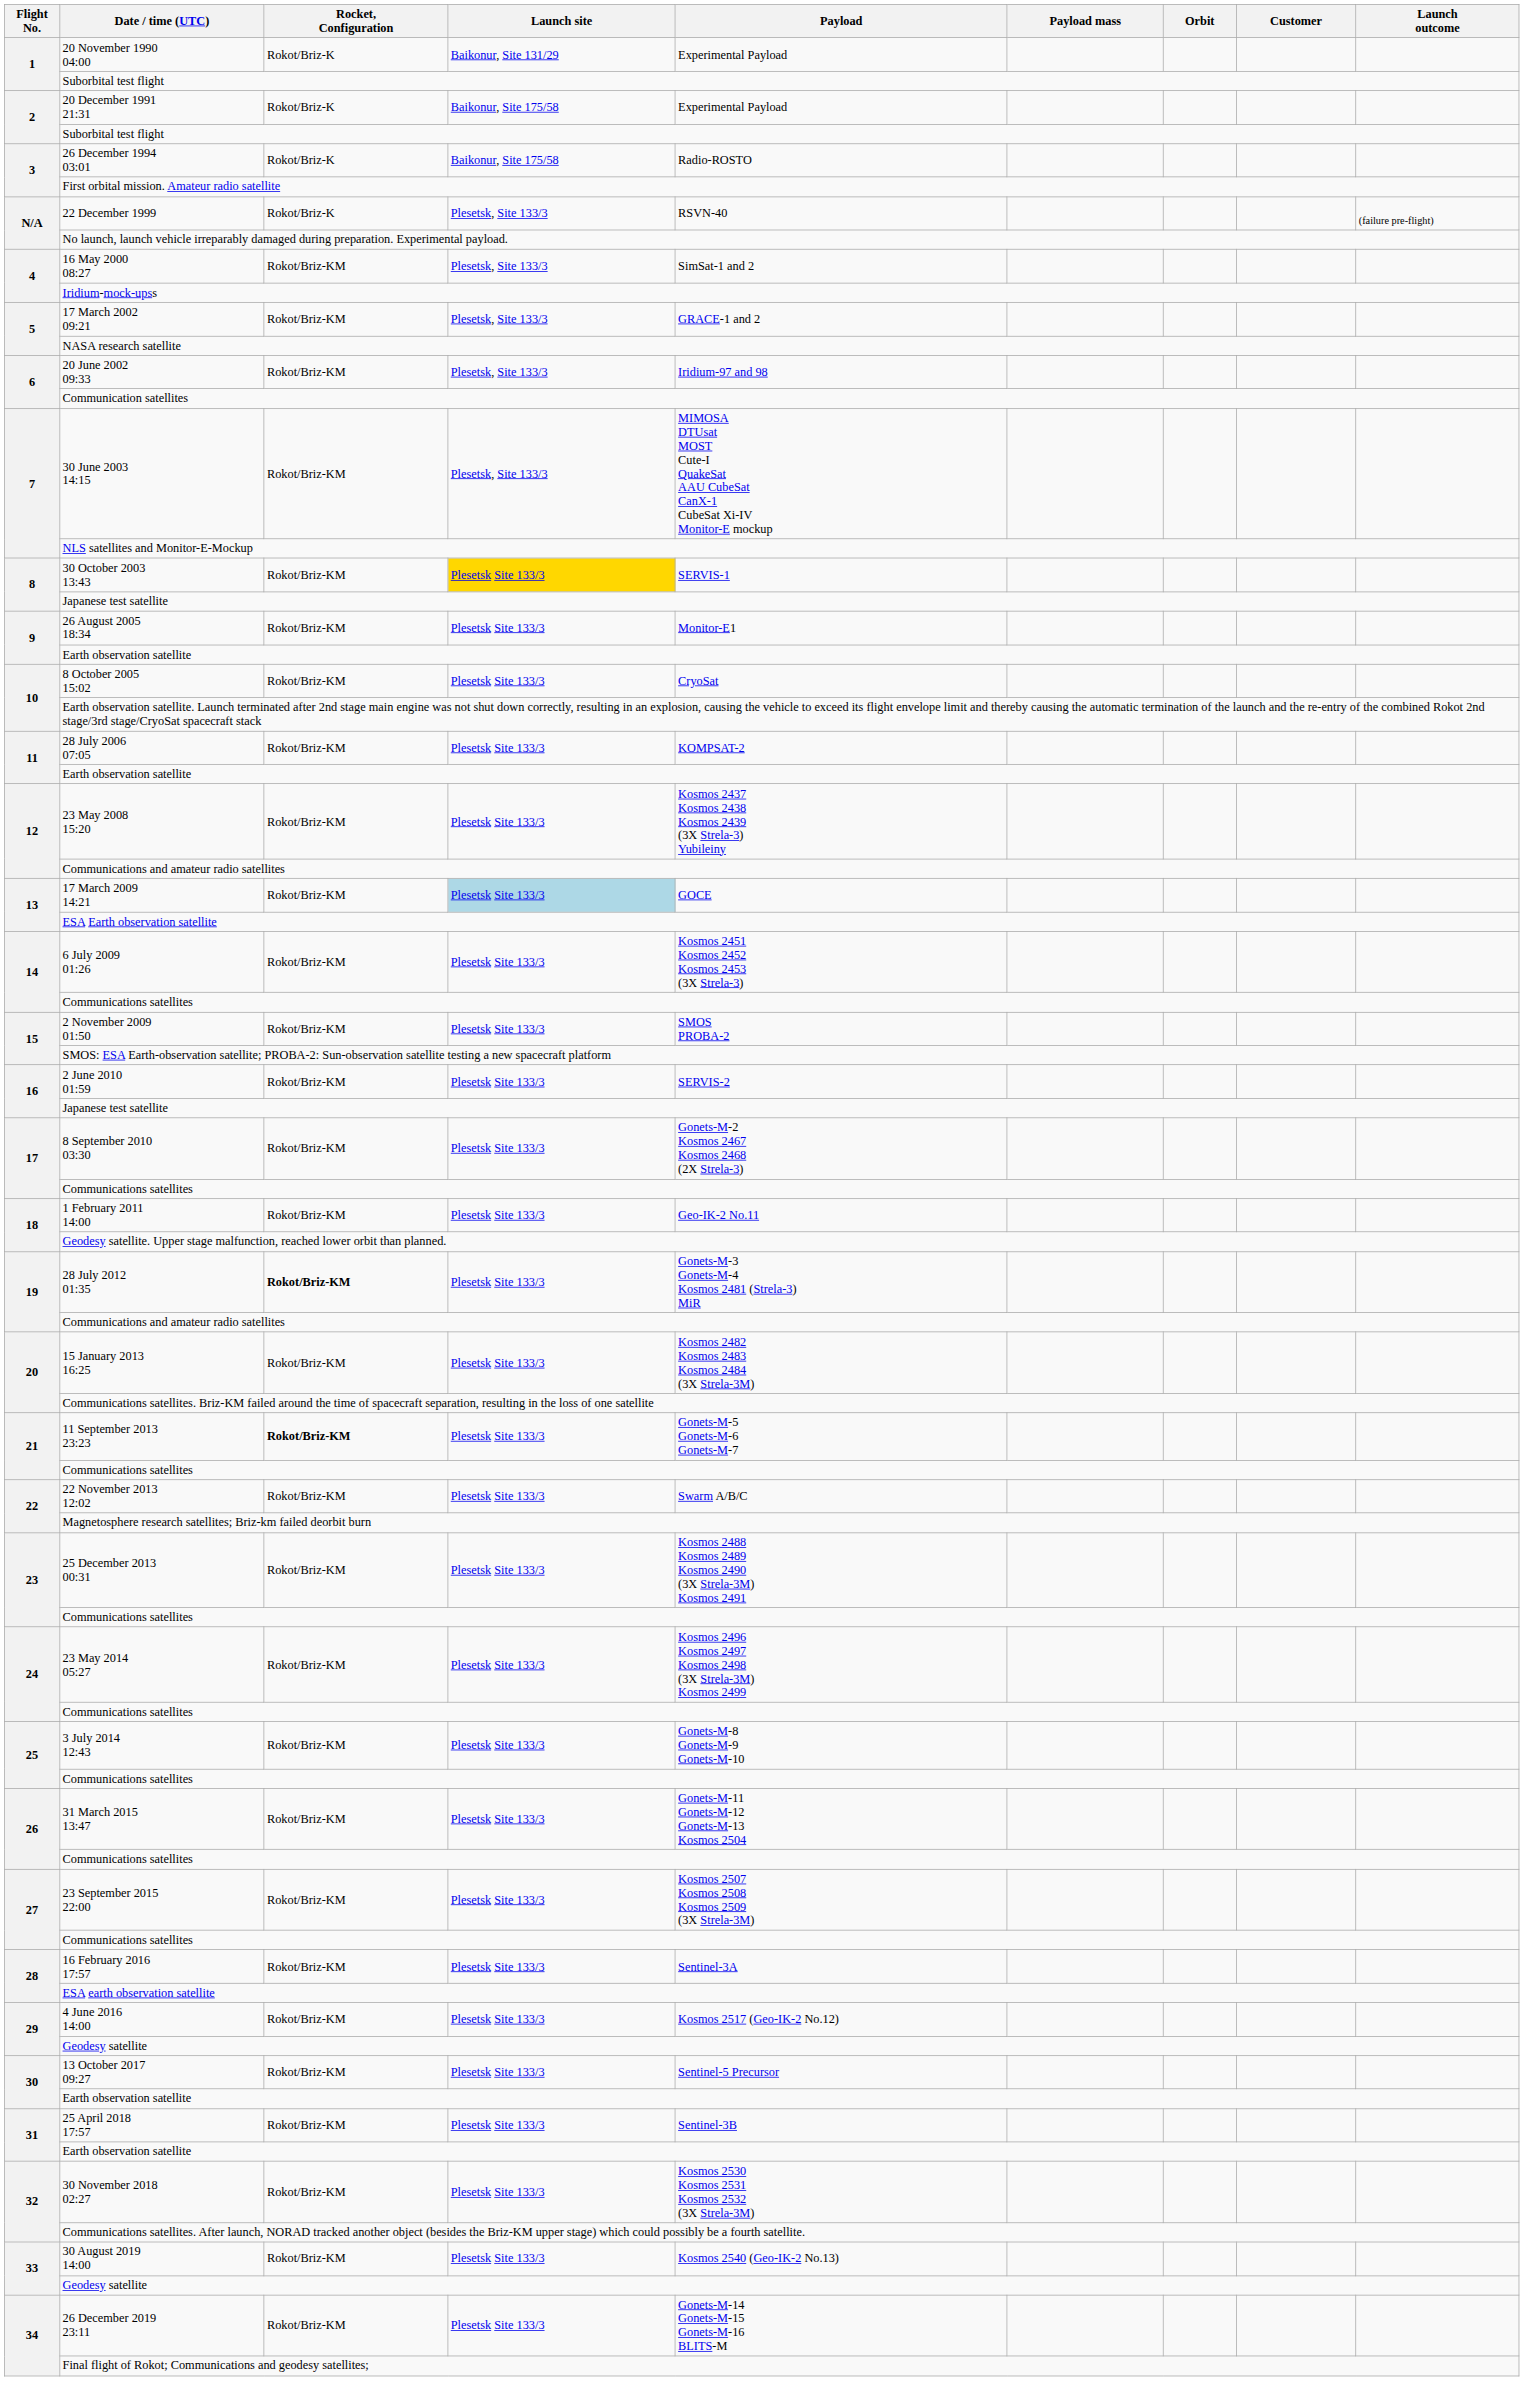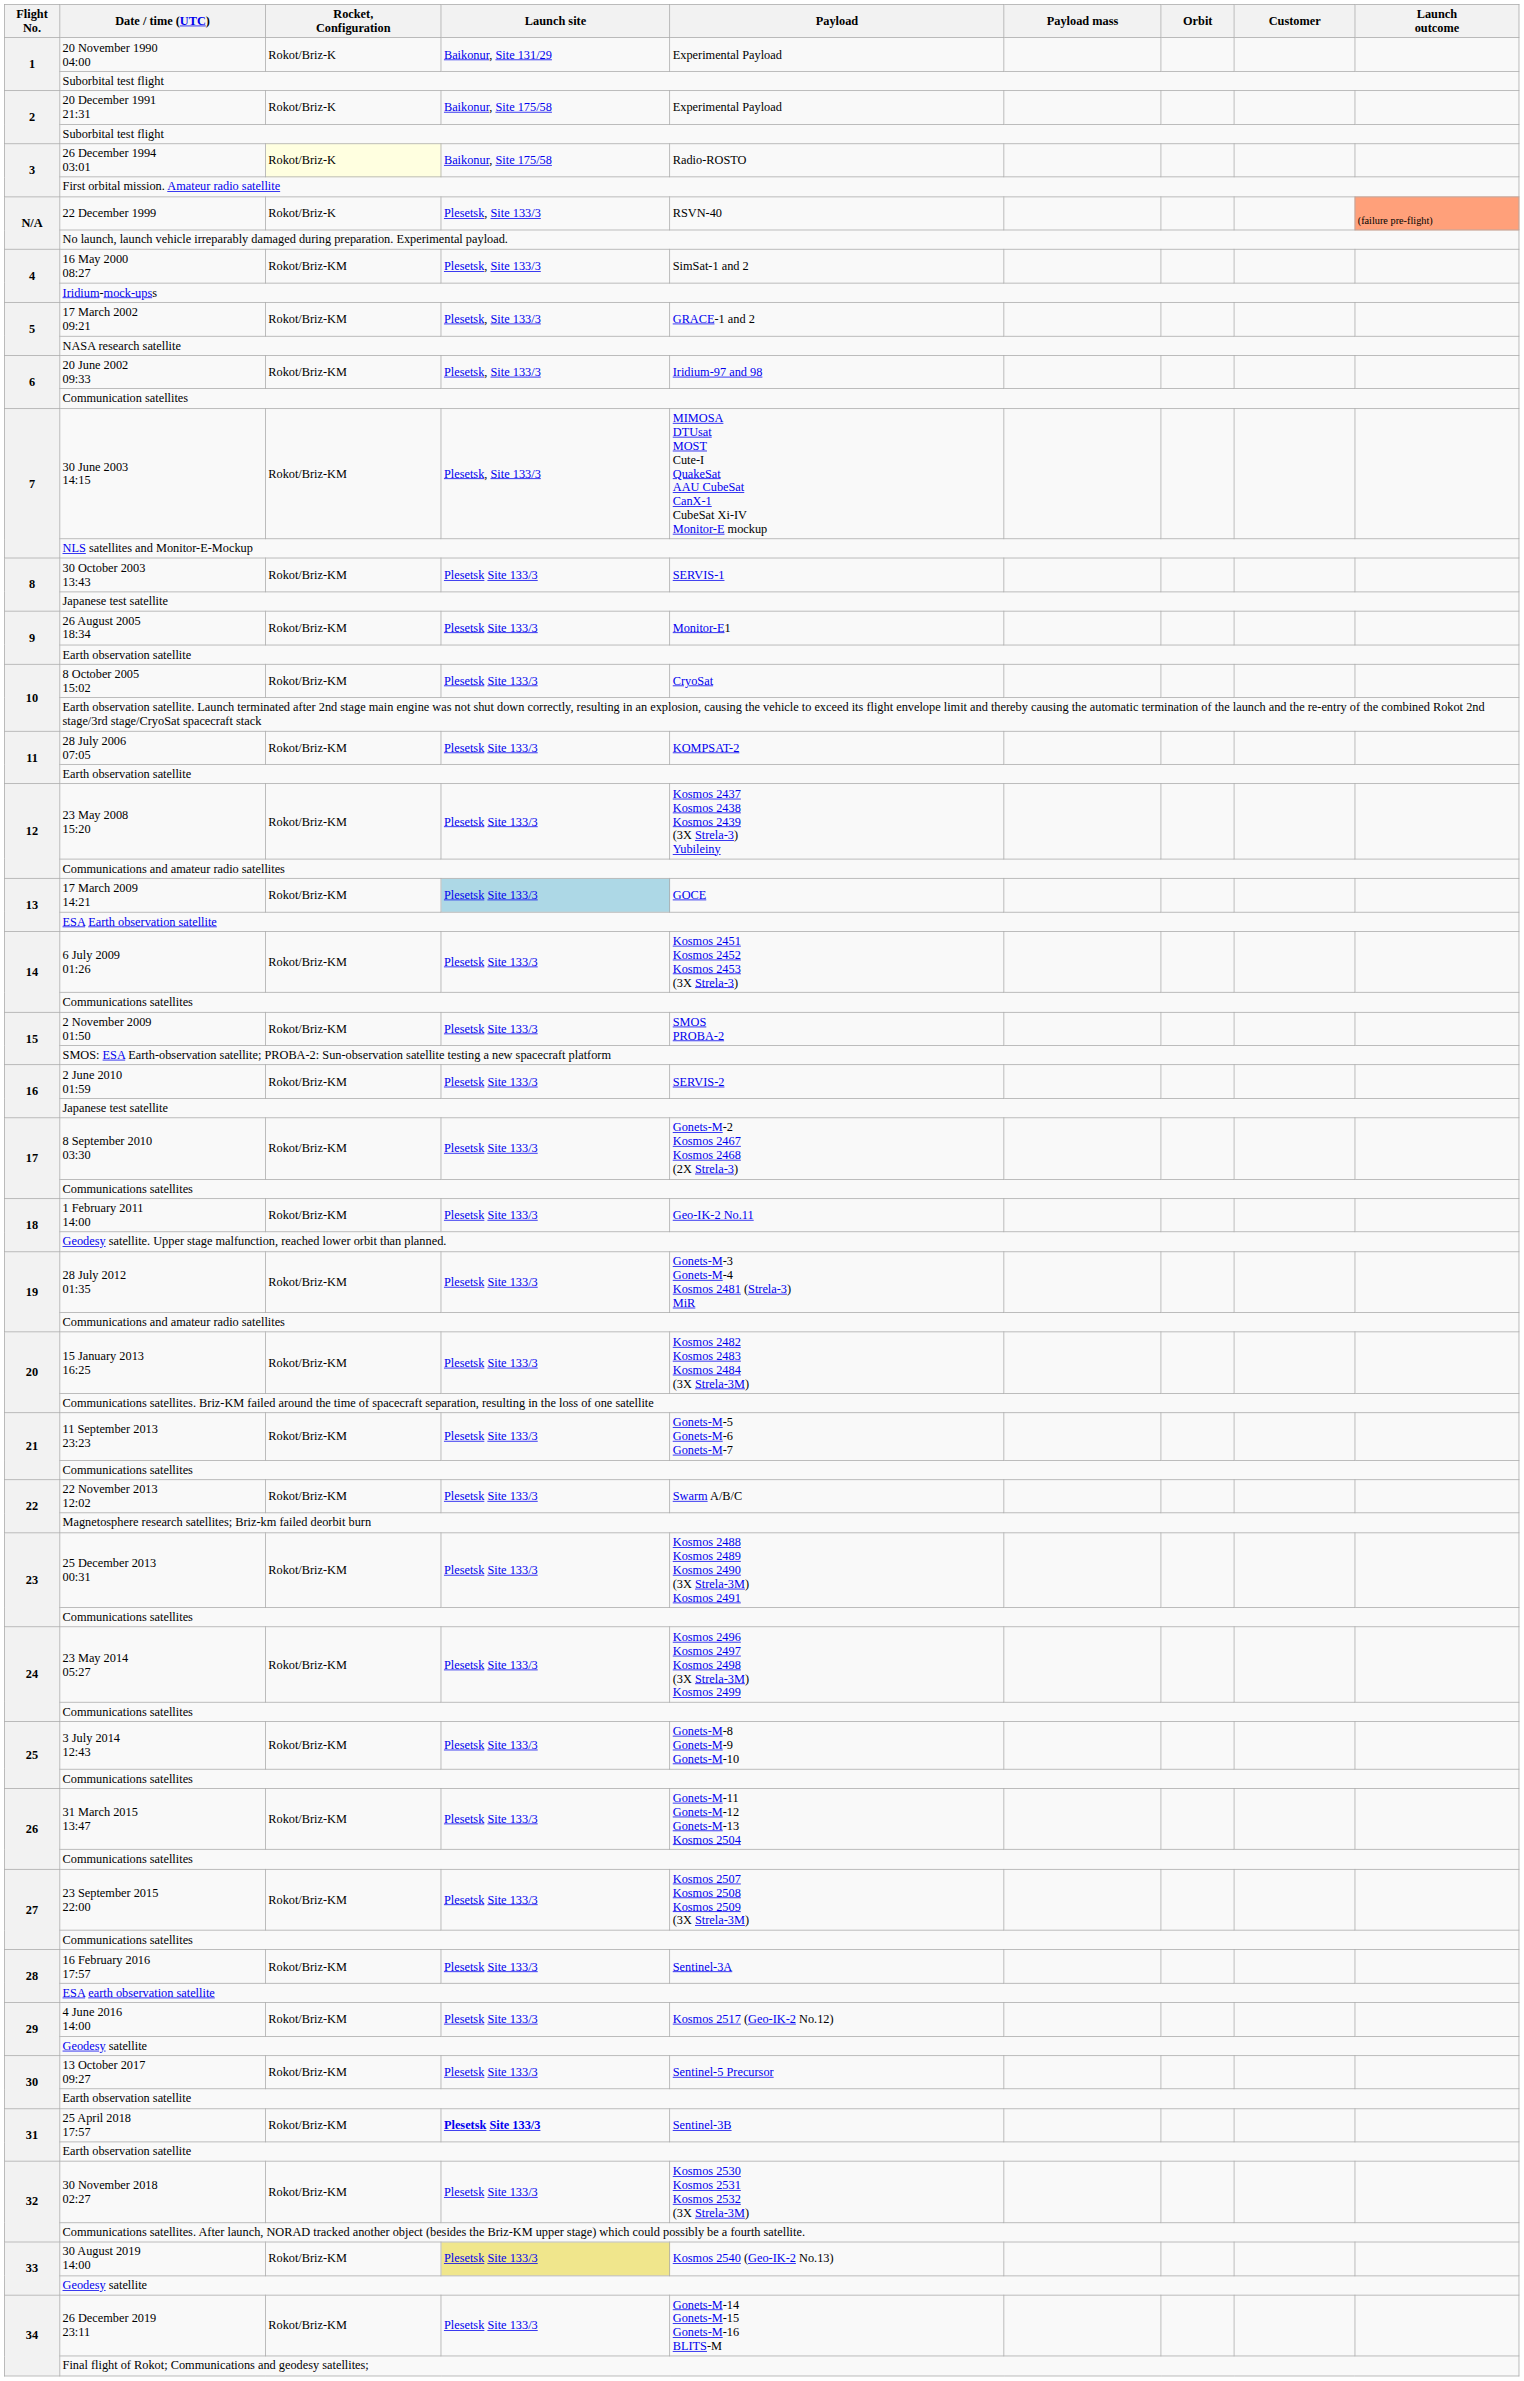(301, 160) no background -> (302, 160) lightyellow background
(1396, 221) no background -> (1395, 221) lightsalmon background
(498, 575) gold background -> (491, 575) no background
(309, 1282) bold -> (308, 1282) normal
(309, 1436) bold -> (308, 1436) normal
(498, 2125) normal -> (492, 2125) bold
(498, 2258) no background -> (491, 2258) khaki background
